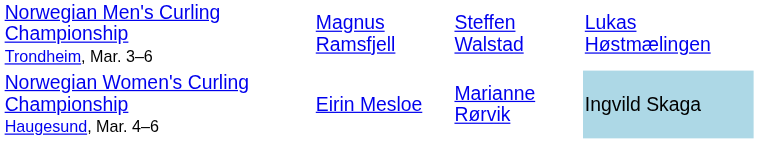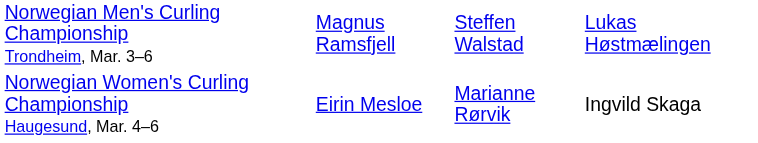(643, 104) lightblue background -> (643, 104) no background
